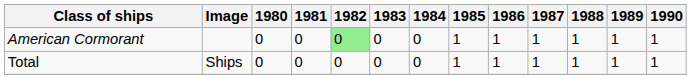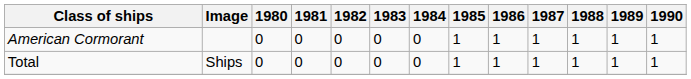(338, 39) lightgreen background -> (338, 39) no background
